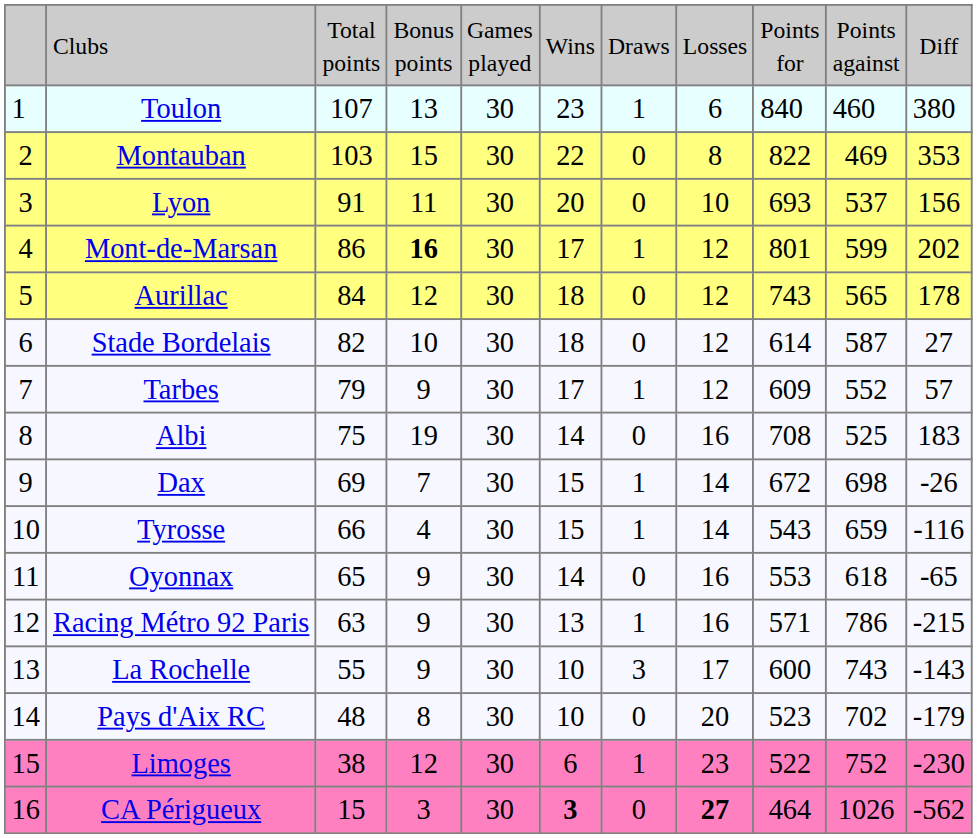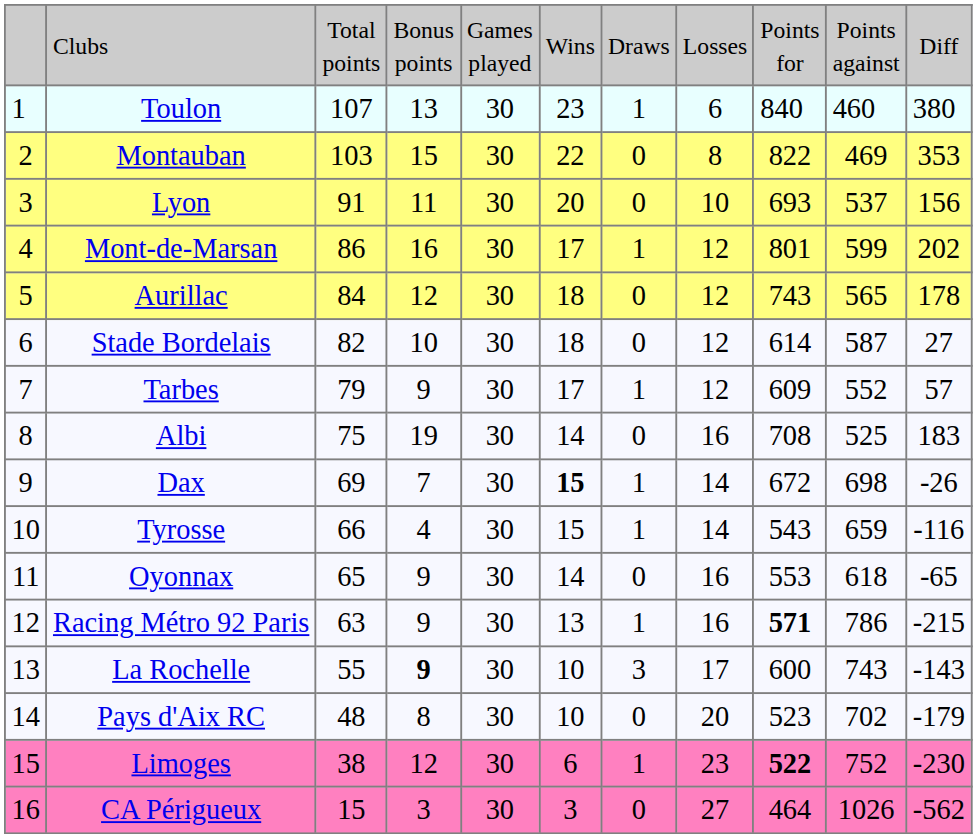(424, 248) bold -> (424, 248) normal
(570, 482) normal -> (570, 482) bold
(790, 622) normal -> (790, 622) bold
(424, 669) normal -> (424, 669) bold
(790, 762) normal -> (790, 762) bold
(570, 809) bold -> (570, 809) normal
(715, 809) bold -> (715, 809) normal
